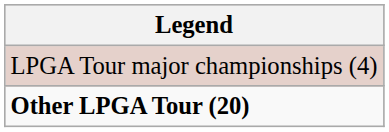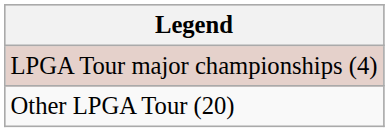(130, 106) bold -> (123, 106) normal
